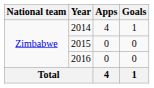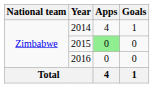(106, 43) no background -> (106, 43) lightgreen background
